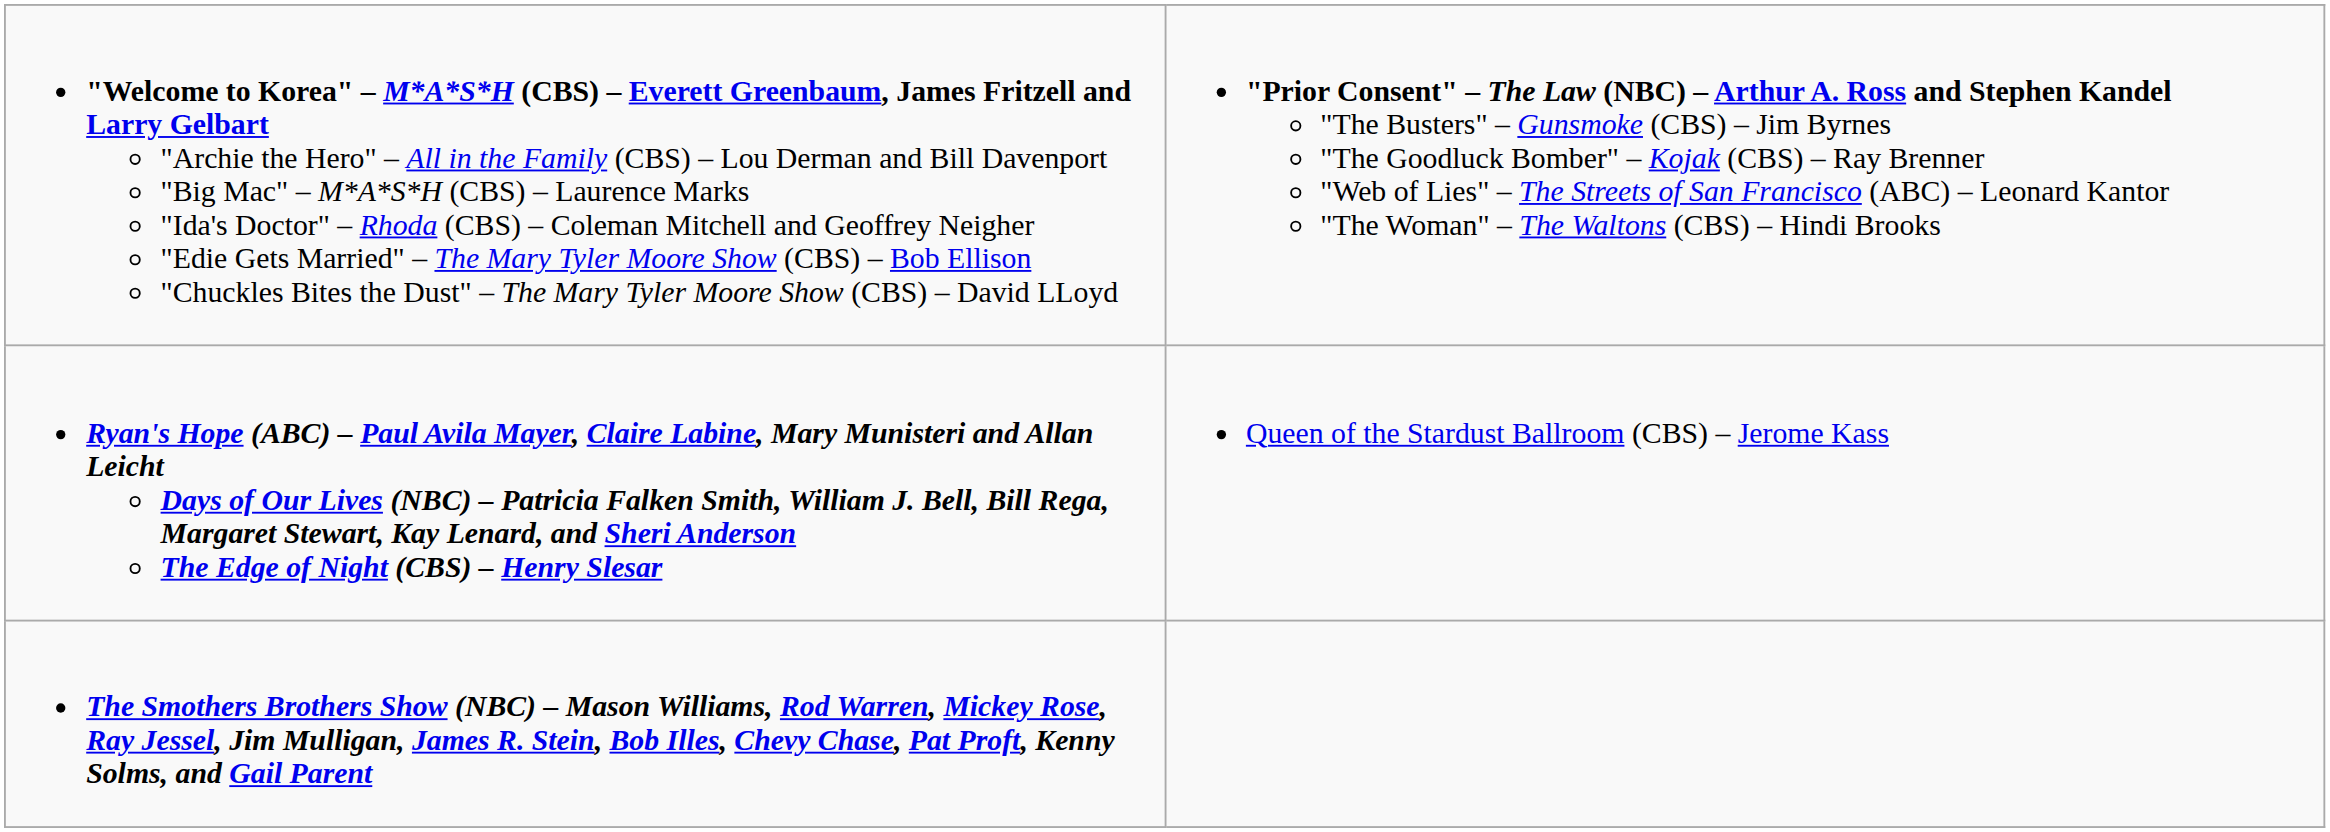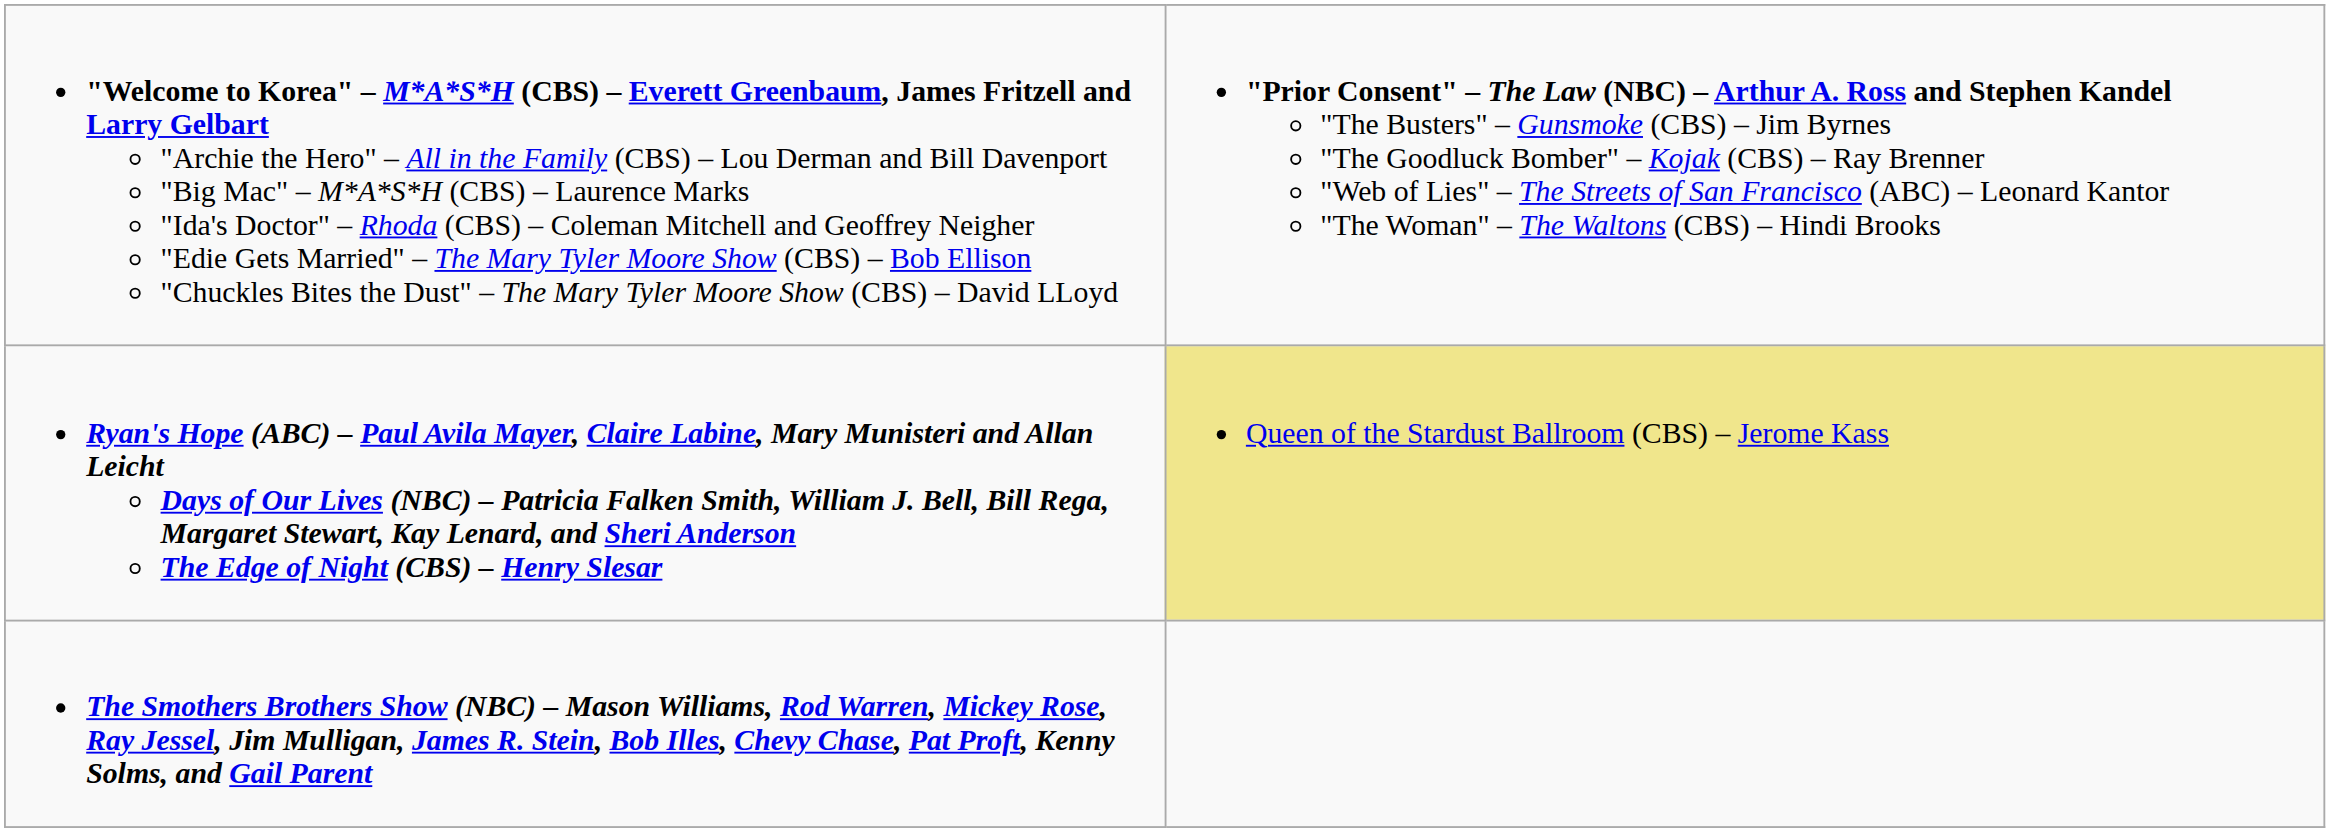(1744, 433) no background -> (1744, 433) khaki background
